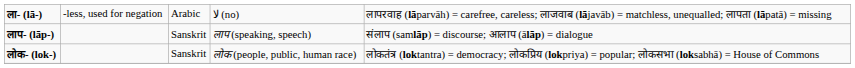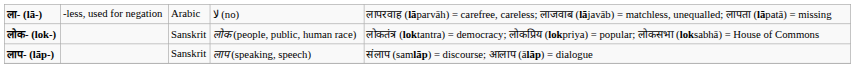rows swapped: (30, 34) <-> (31, 54)
